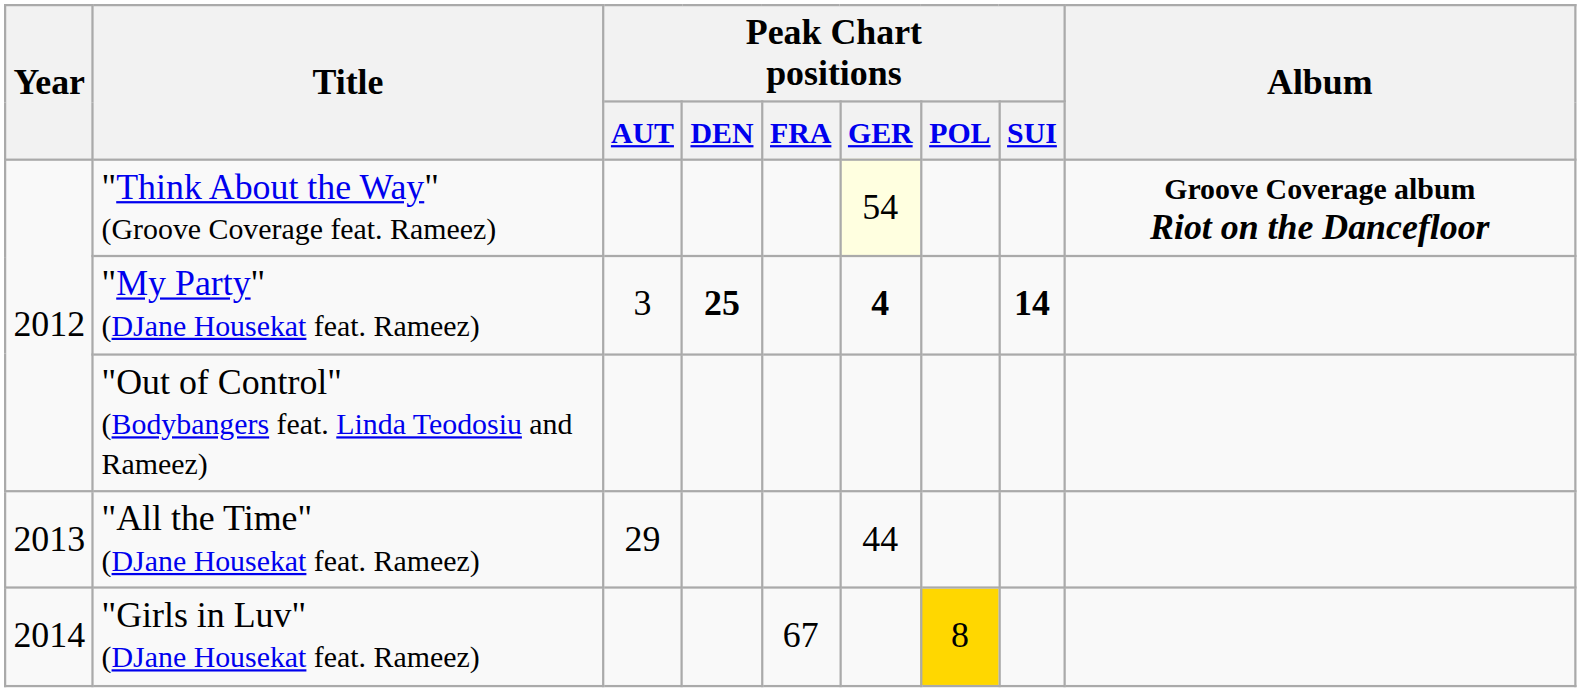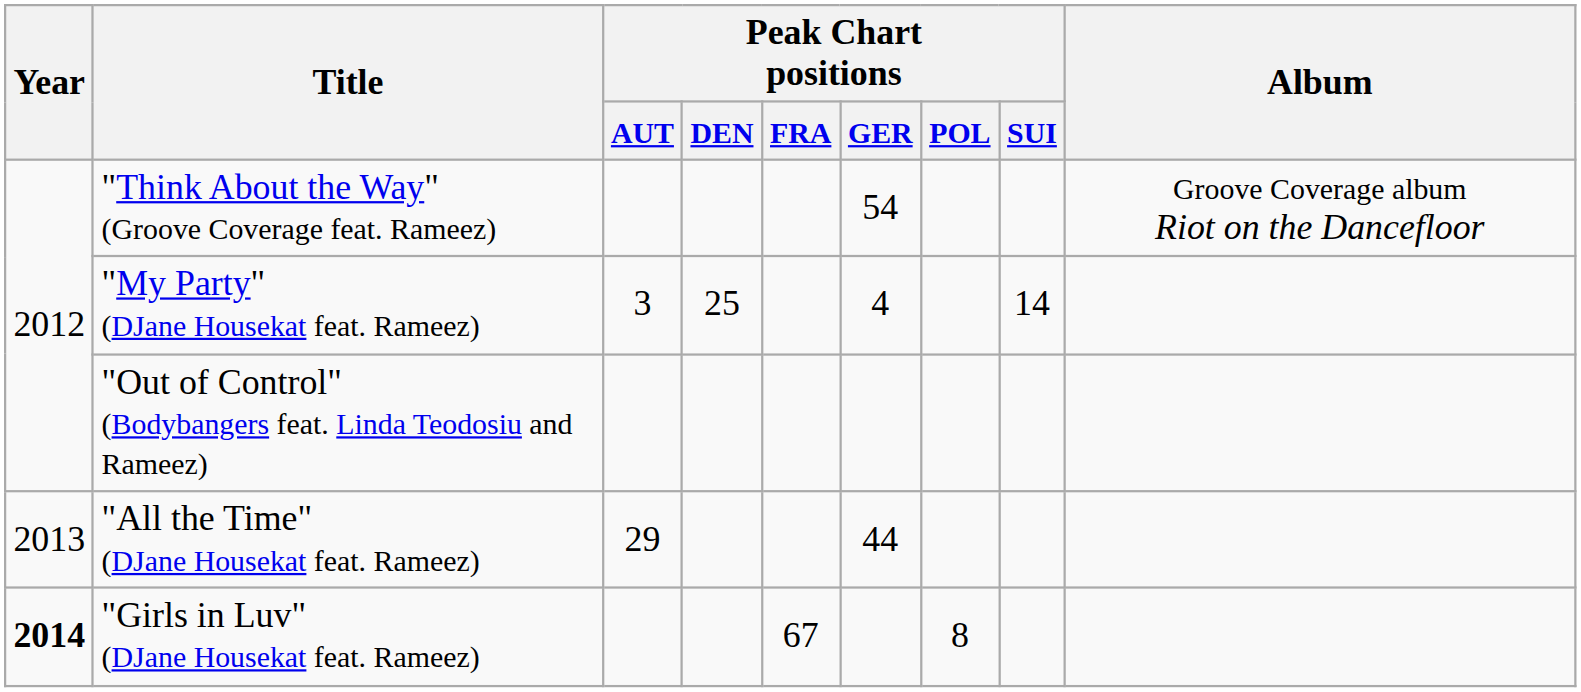(880, 207) lightyellow background -> (880, 207) no background
(1320, 207) bold -> (1320, 209) normal
(722, 304) bold -> (722, 304) normal
(880, 304) bold -> (880, 304) normal
(1032, 304) bold -> (1032, 304) normal
(49, 636) normal -> (49, 636) bold
(960, 636) gold background -> (960, 636) no background
